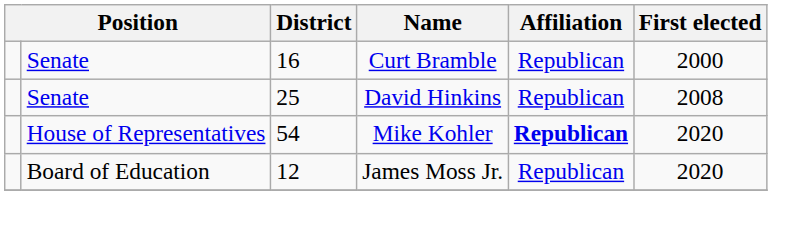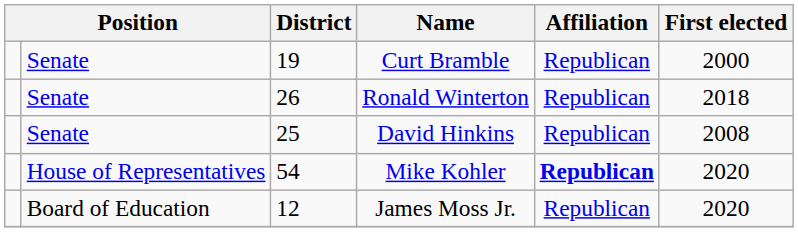(288, 60) 16 -> (288, 60) 19
+ row: (446, 97)
